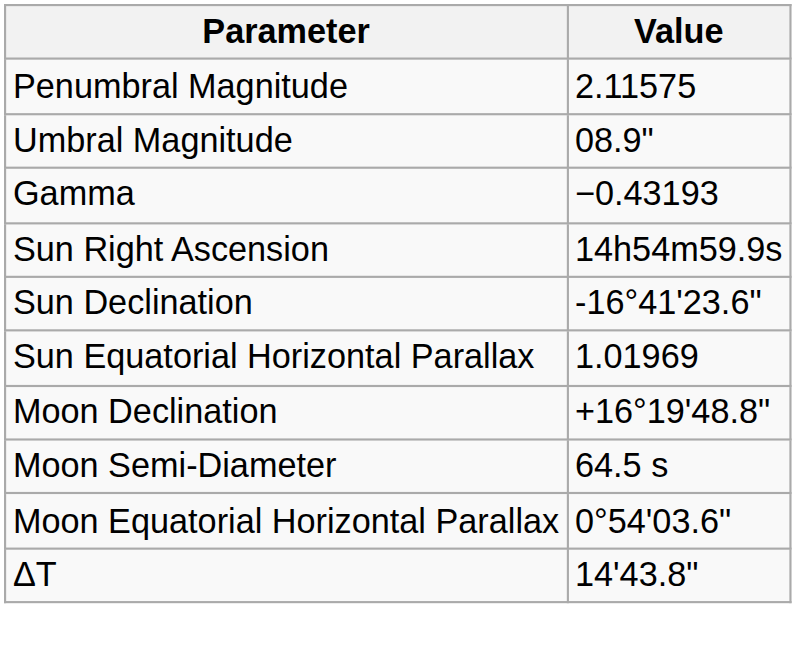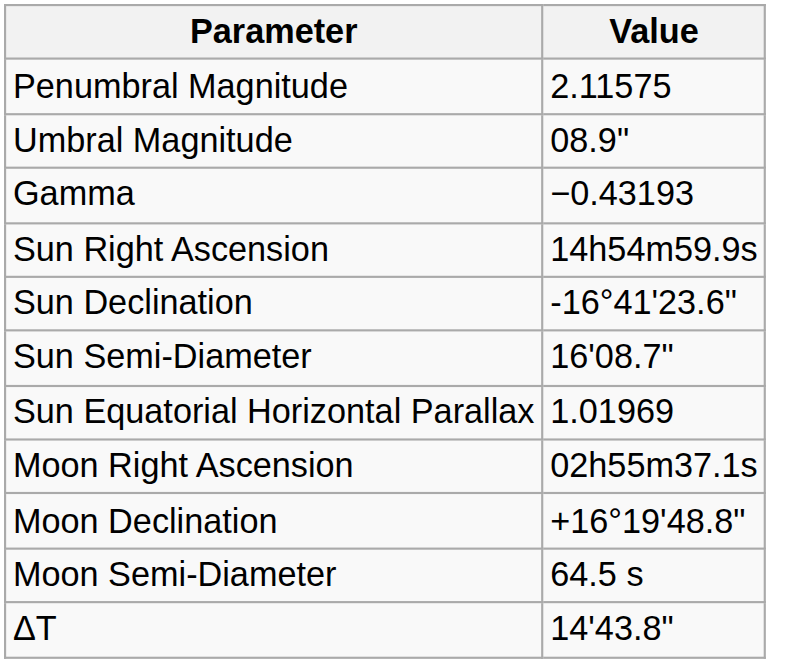+ row: (162, 357)
+ row: (183, 466)
- row: (286, 520)
